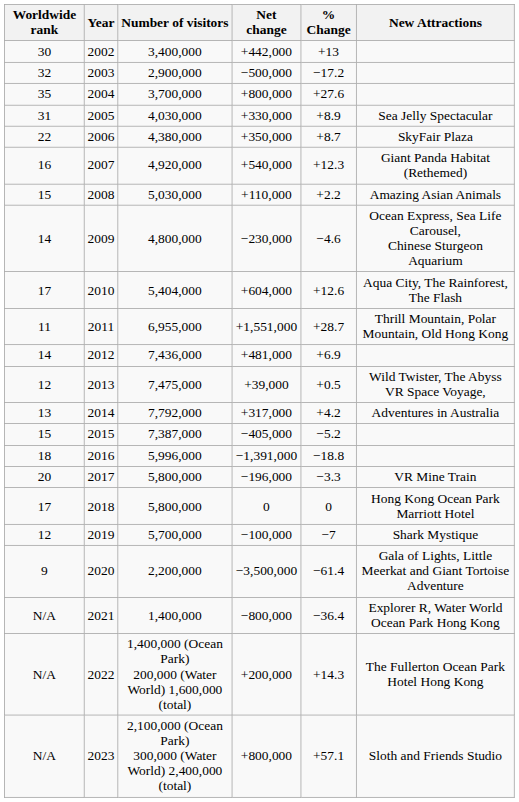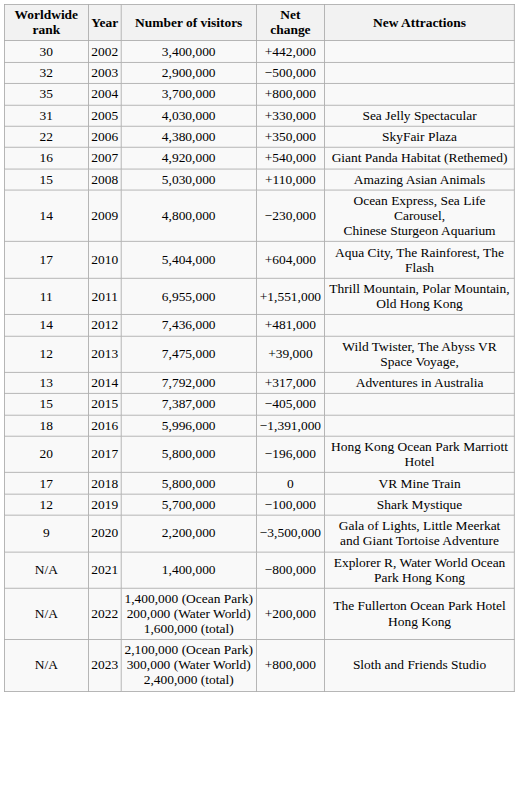- column: (329, 22)
(435, 477) VR Mine Train -> (420, 454) Hong Kong Ocean Park Marriott Hotel
(435, 506) Hong Kong Ocean Park Marriott Hotel -> (420, 483) VR Mine Train
